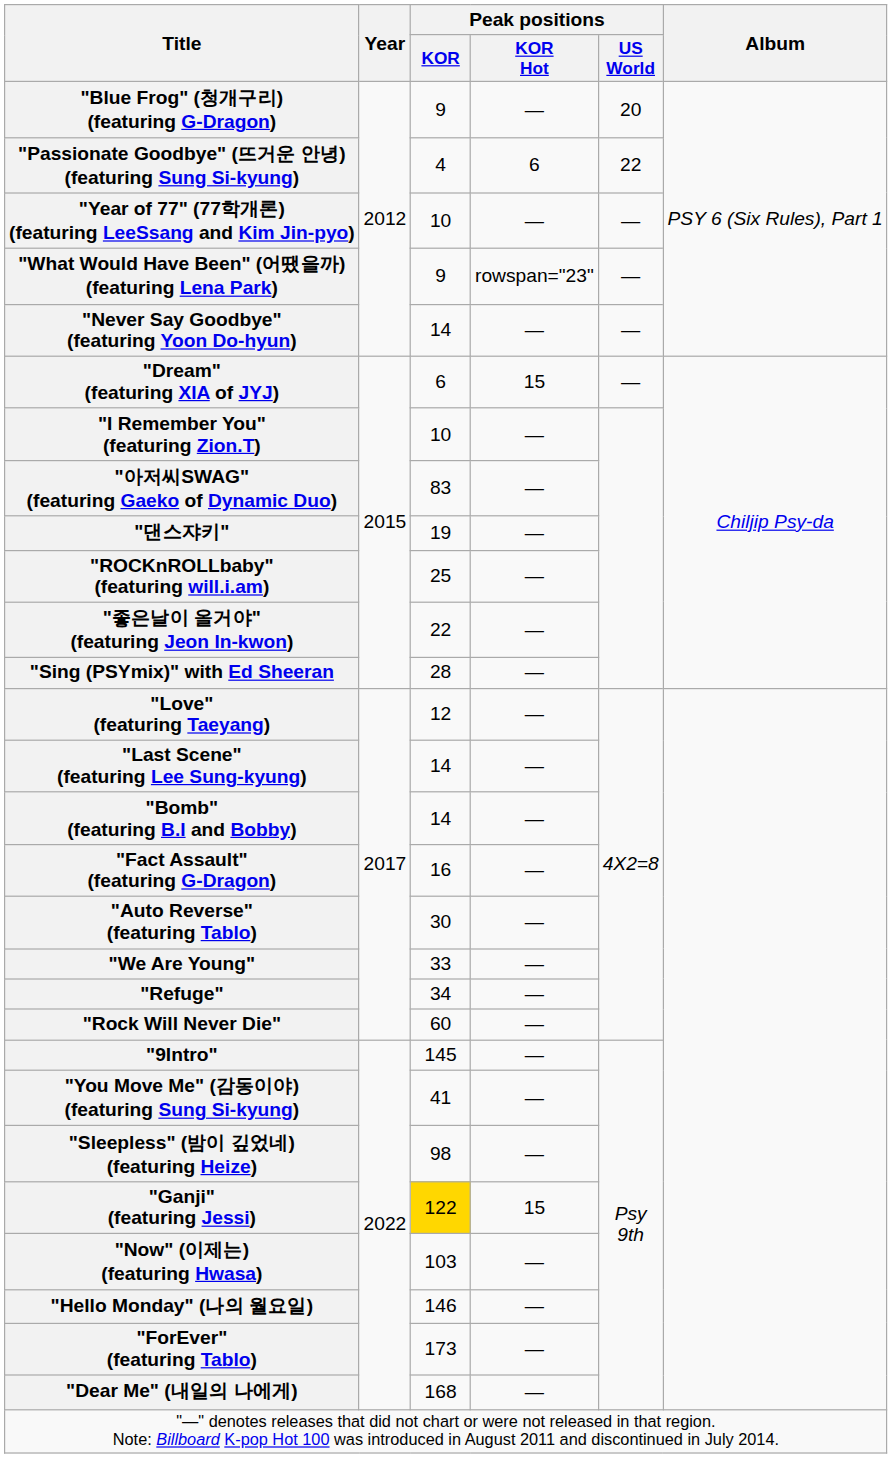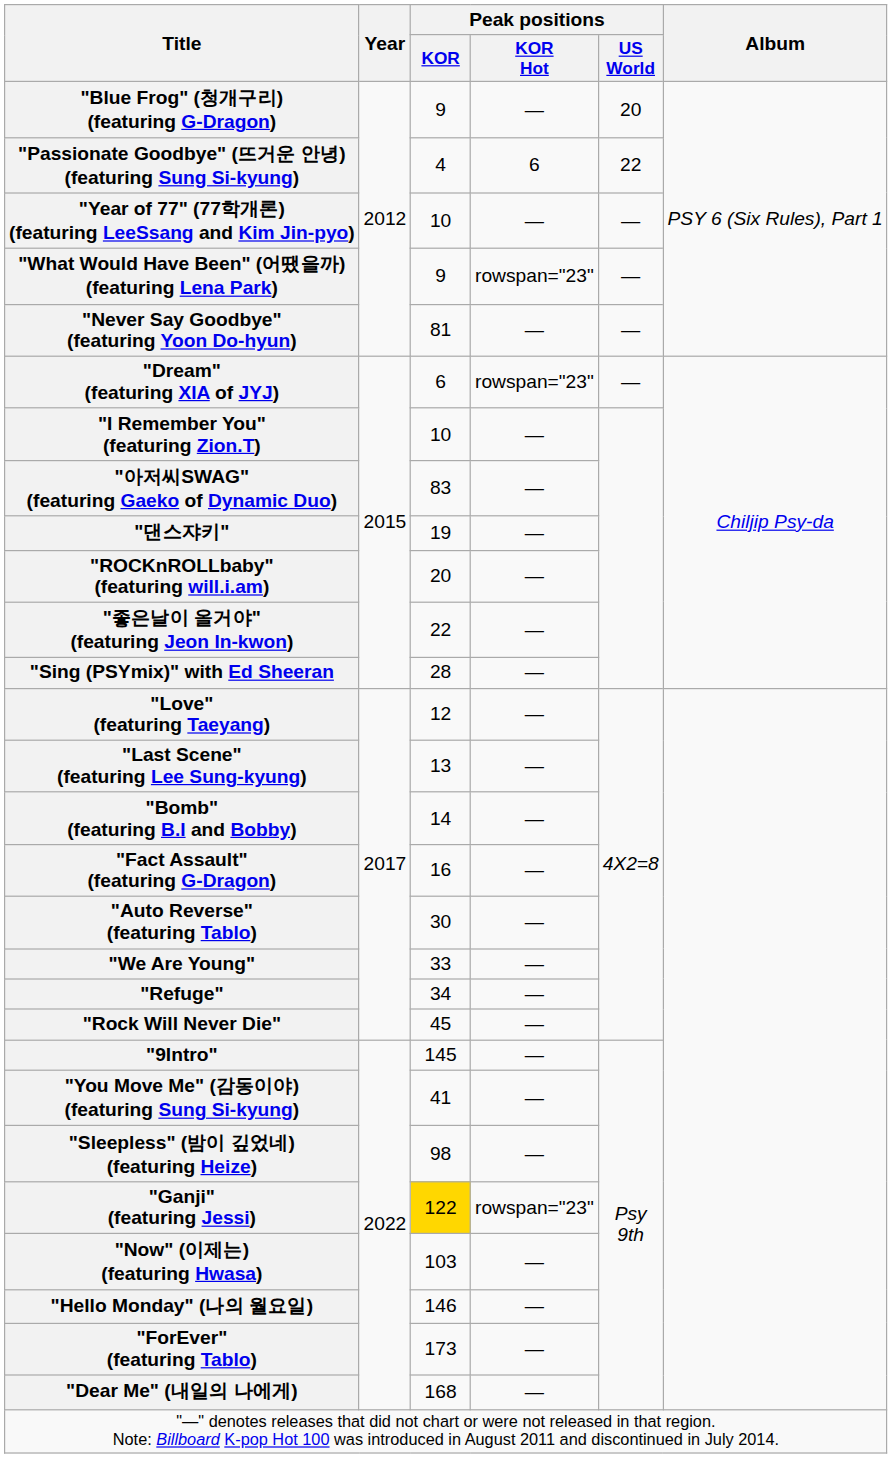(441, 330) 14 -> (441, 330) 81
(534, 382) 15 -> (534, 382) rowspan="23"
(441, 575) 25 -> (441, 575) 20
(441, 766) 14 -> (441, 766) 13
(441, 1024) 60 -> (441, 1024) 45
(534, 1207) 15 -> (534, 1207) rowspan="23"
